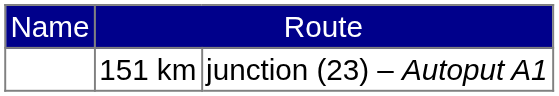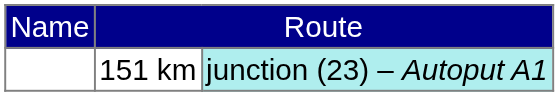(377, 69) no background -> (377, 69) paleturquoise background
